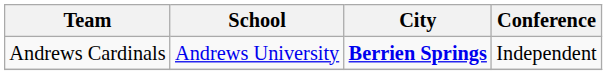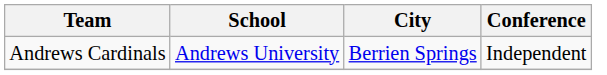(418, 52) bold -> (413, 52) normal
